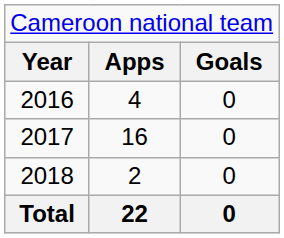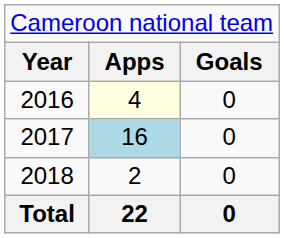(135, 99) no background -> (135, 99) lightyellow background
(135, 137) no background -> (135, 137) lightblue background
